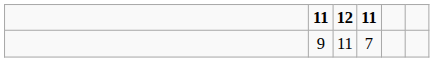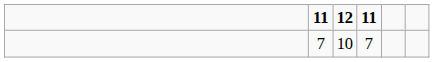(321, 43) 9 -> (321, 43) 7
(345, 43) 11 -> (345, 43) 10
